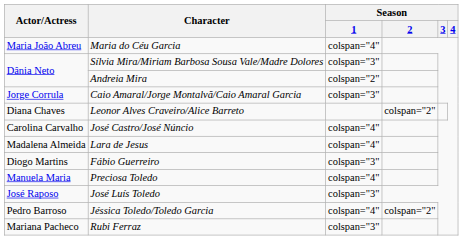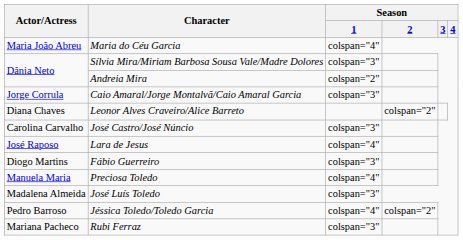(354, 128) colspan="4" -> (354, 128) colspan="3"
(46, 144) Madalena Almeida -> (33, 144) José Raposo
(33, 194) José Raposo -> (46, 194) Madalena Almeida
